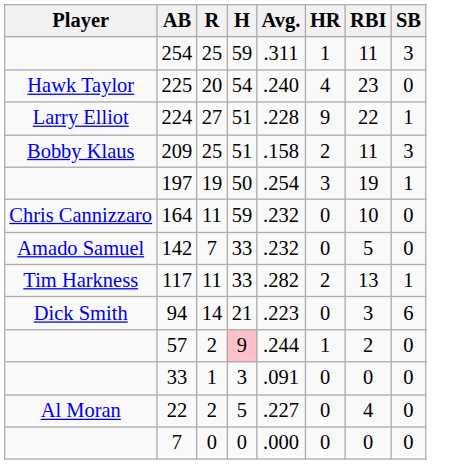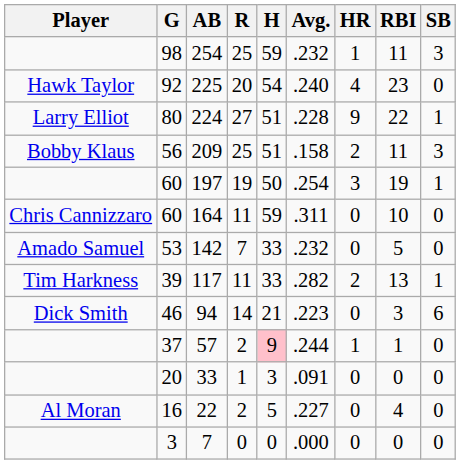+ column: (172, 20)
(281, 53) .311 -> (311, 53) .232
(281, 215) .232 -> (311, 215) .311
(368, 345) 2 -> (398, 345) 1
